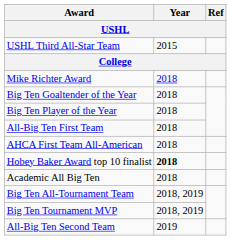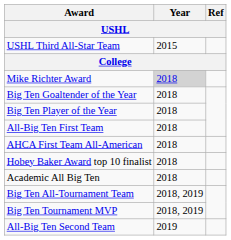(167, 78) no background -> (167, 78) lightgrey background
(167, 161) bold -> (167, 161) normal
